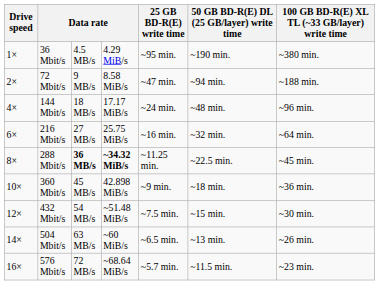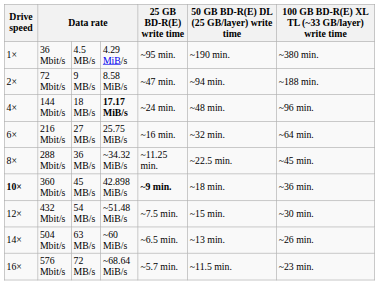(116, 108) normal -> (115, 108) bold
(85, 161) bold -> (84, 161) normal
(117, 161) bold -> (117, 161) normal
(14, 187) normal -> (14, 187) bold
(156, 187) normal -> (156, 187) bold
